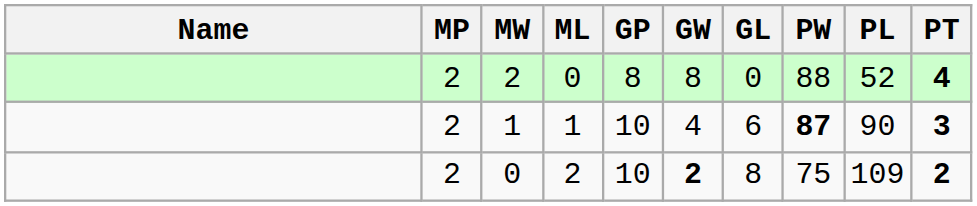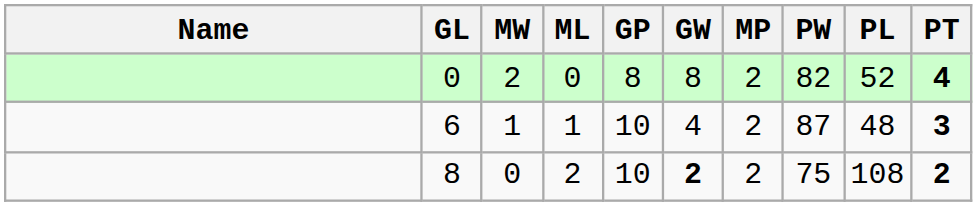columns swapped: (452, 30) <-> (753, 30)
(813, 78) 88 -> (813, 78) 82
(813, 127) bold -> (813, 127) normal
(878, 127) 90 -> (878, 127) 48
(878, 176) 109 -> (878, 176) 108
